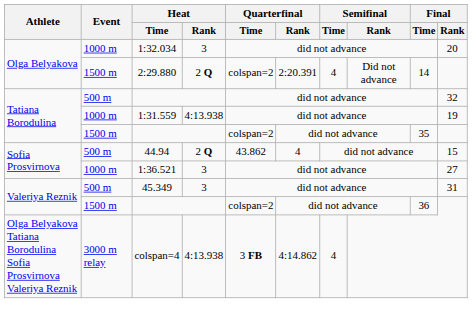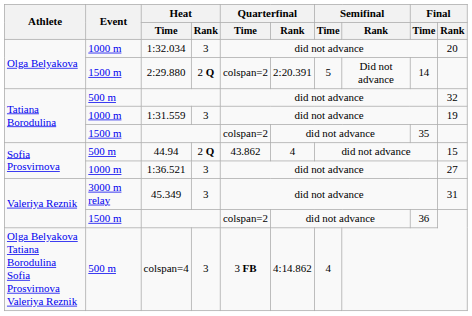(334, 73) 4 -> (328, 73) 5
(204, 116) 4:13.938 -> (206, 116) 3
(97, 188) 500 m -> (105, 194) 3000 m relay
(100, 256) 3000 m relay -> (102, 269) 500 m
(204, 256) 4:13.938 -> (206, 269) 3
